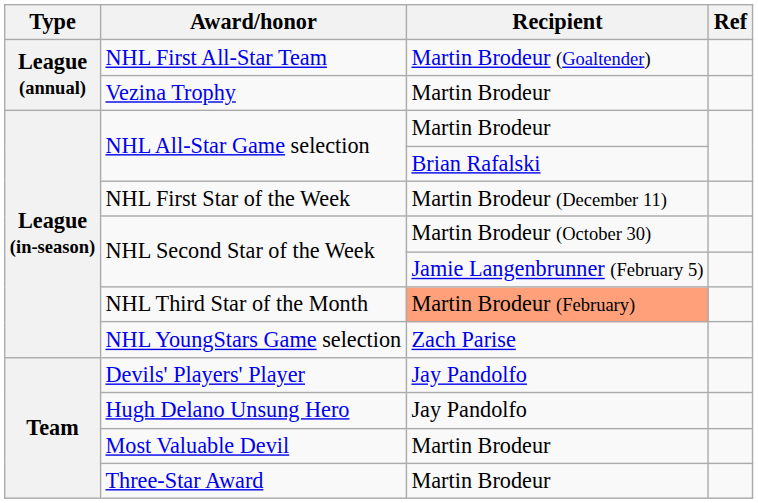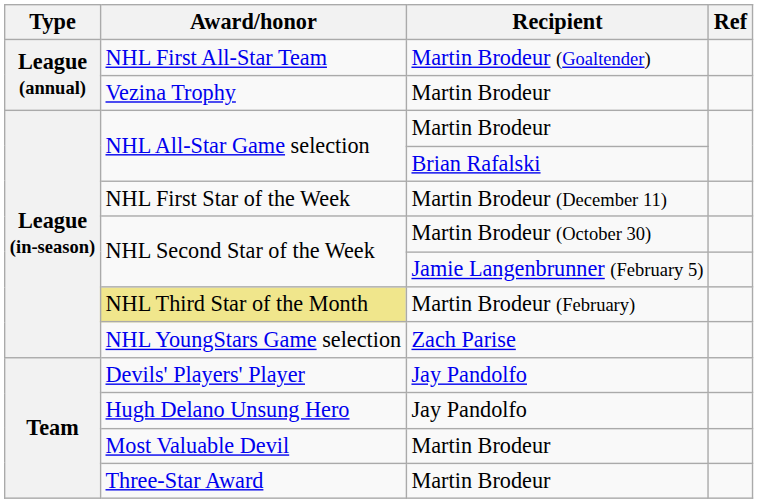(237, 304) no background -> (237, 304) khaki background
(523, 304) lightsalmon background -> (523, 304) no background
